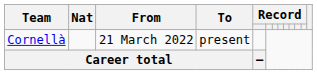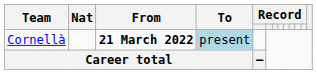(146, 40) normal -> (146, 40) bold
(225, 40) no background -> (225, 40) lightblue background
